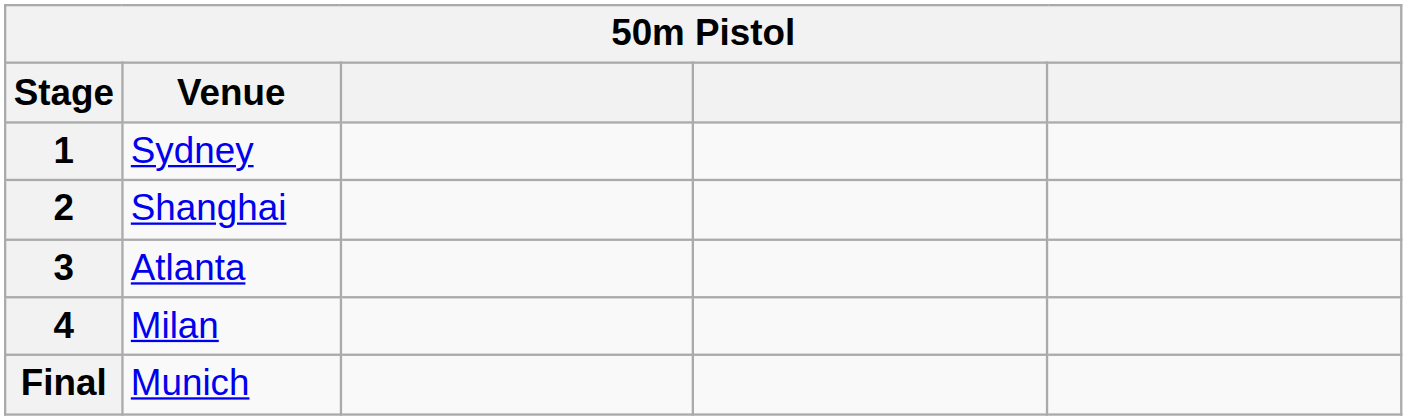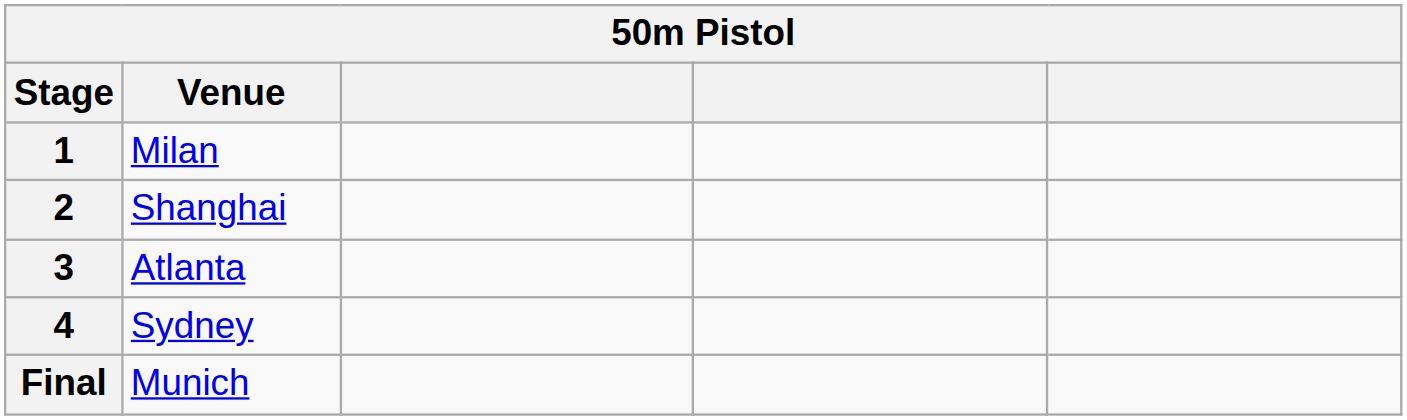(192, 150) Sydney -> (175, 150) Milan
(175, 325) Milan -> (192, 325) Sydney
